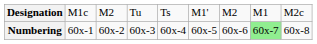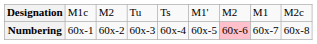(235, 30) no background -> (235, 30) pink background
(266, 30) lightgreen background -> (266, 30) no background
